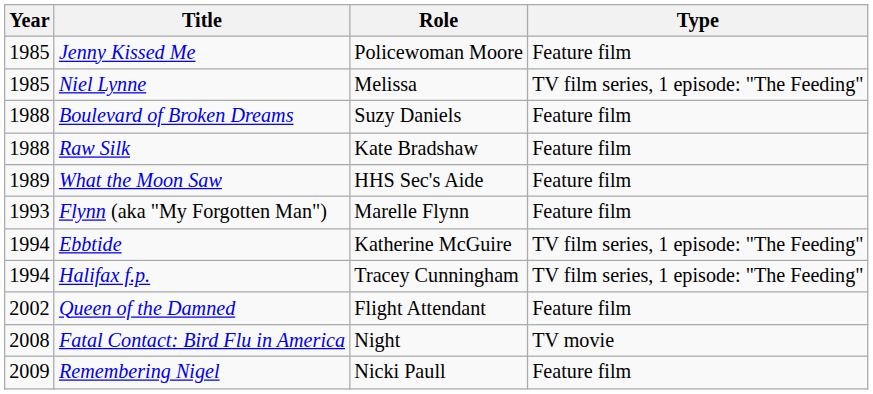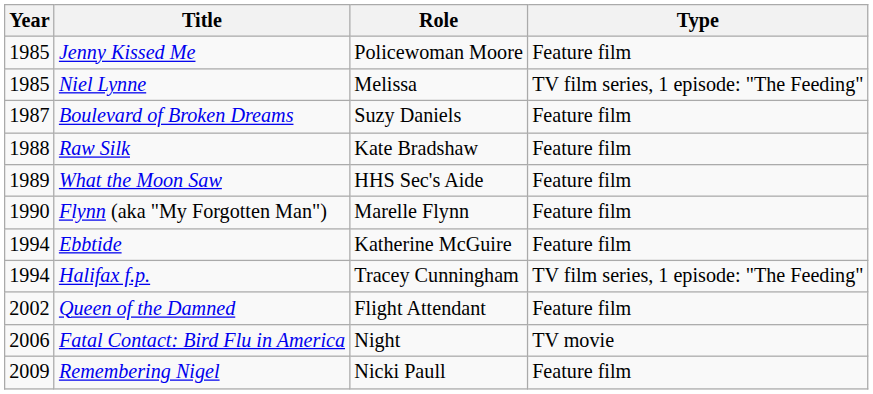(29, 116) 1988 -> (29, 116) 1987
(29, 212) 1993 -> (29, 212) 1990
(698, 244) TV film series, 1 episode: "The Feeding" -> (582, 244) Feature film
(29, 340) 2008 -> (29, 340) 2006
